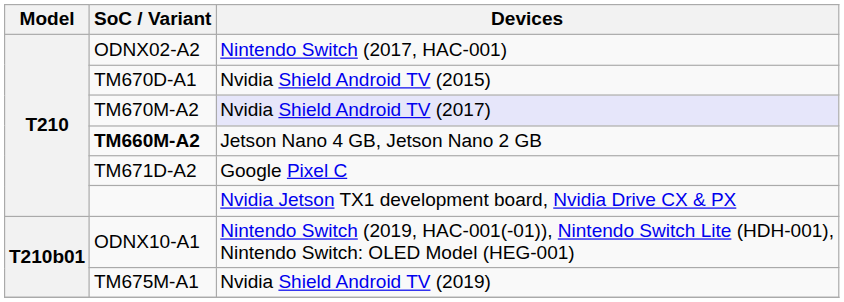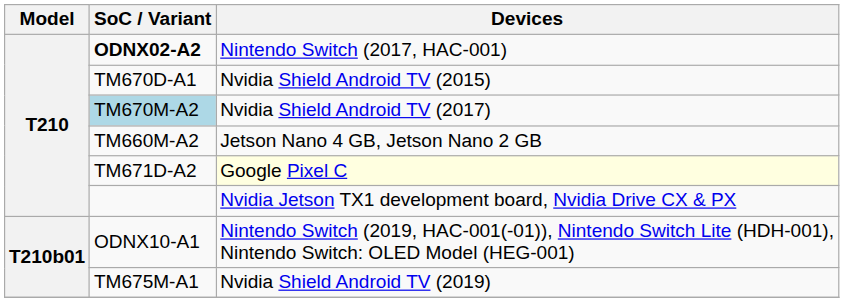(147, 49) normal -> (147, 49) bold
(146, 110) no background -> (146, 110) lightblue background
(356, 110) lavender background -> (356, 110) no background
(147, 140) bold -> (146, 140) normal
(284, 170) no background -> (284, 170) lightyellow background
